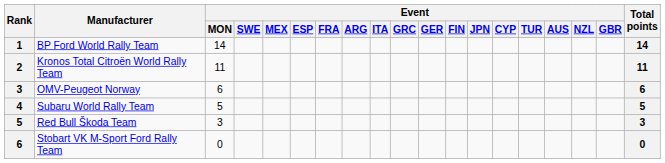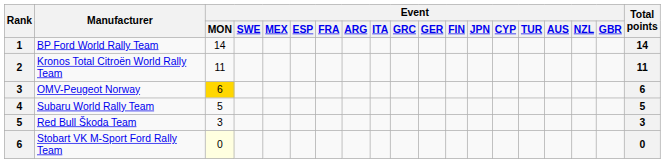(220, 90) no background -> (220, 90) gold background
(220, 145) no background -> (220, 145) lightyellow background
